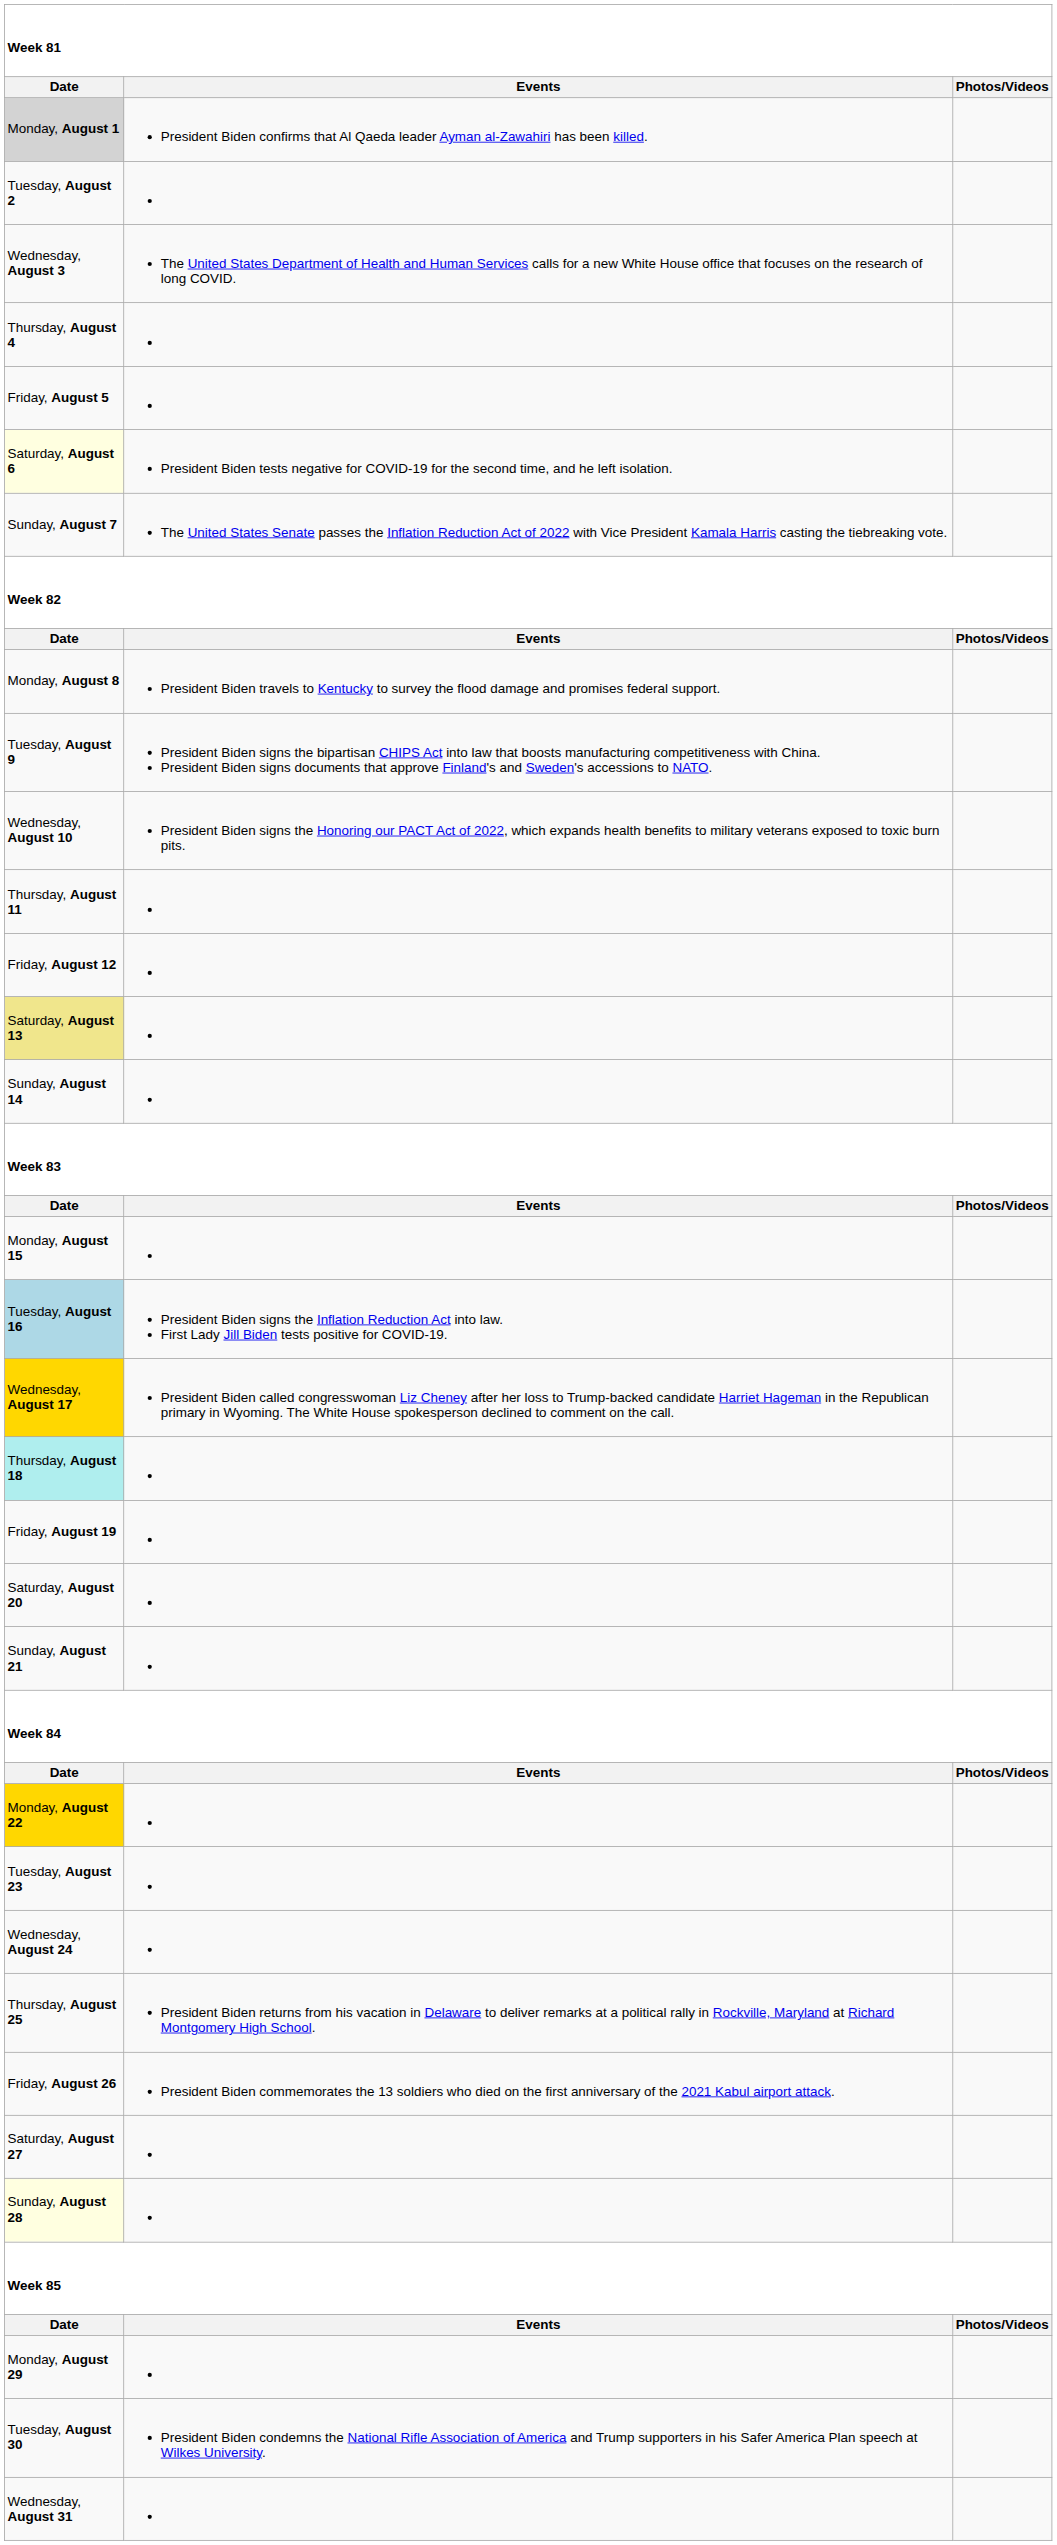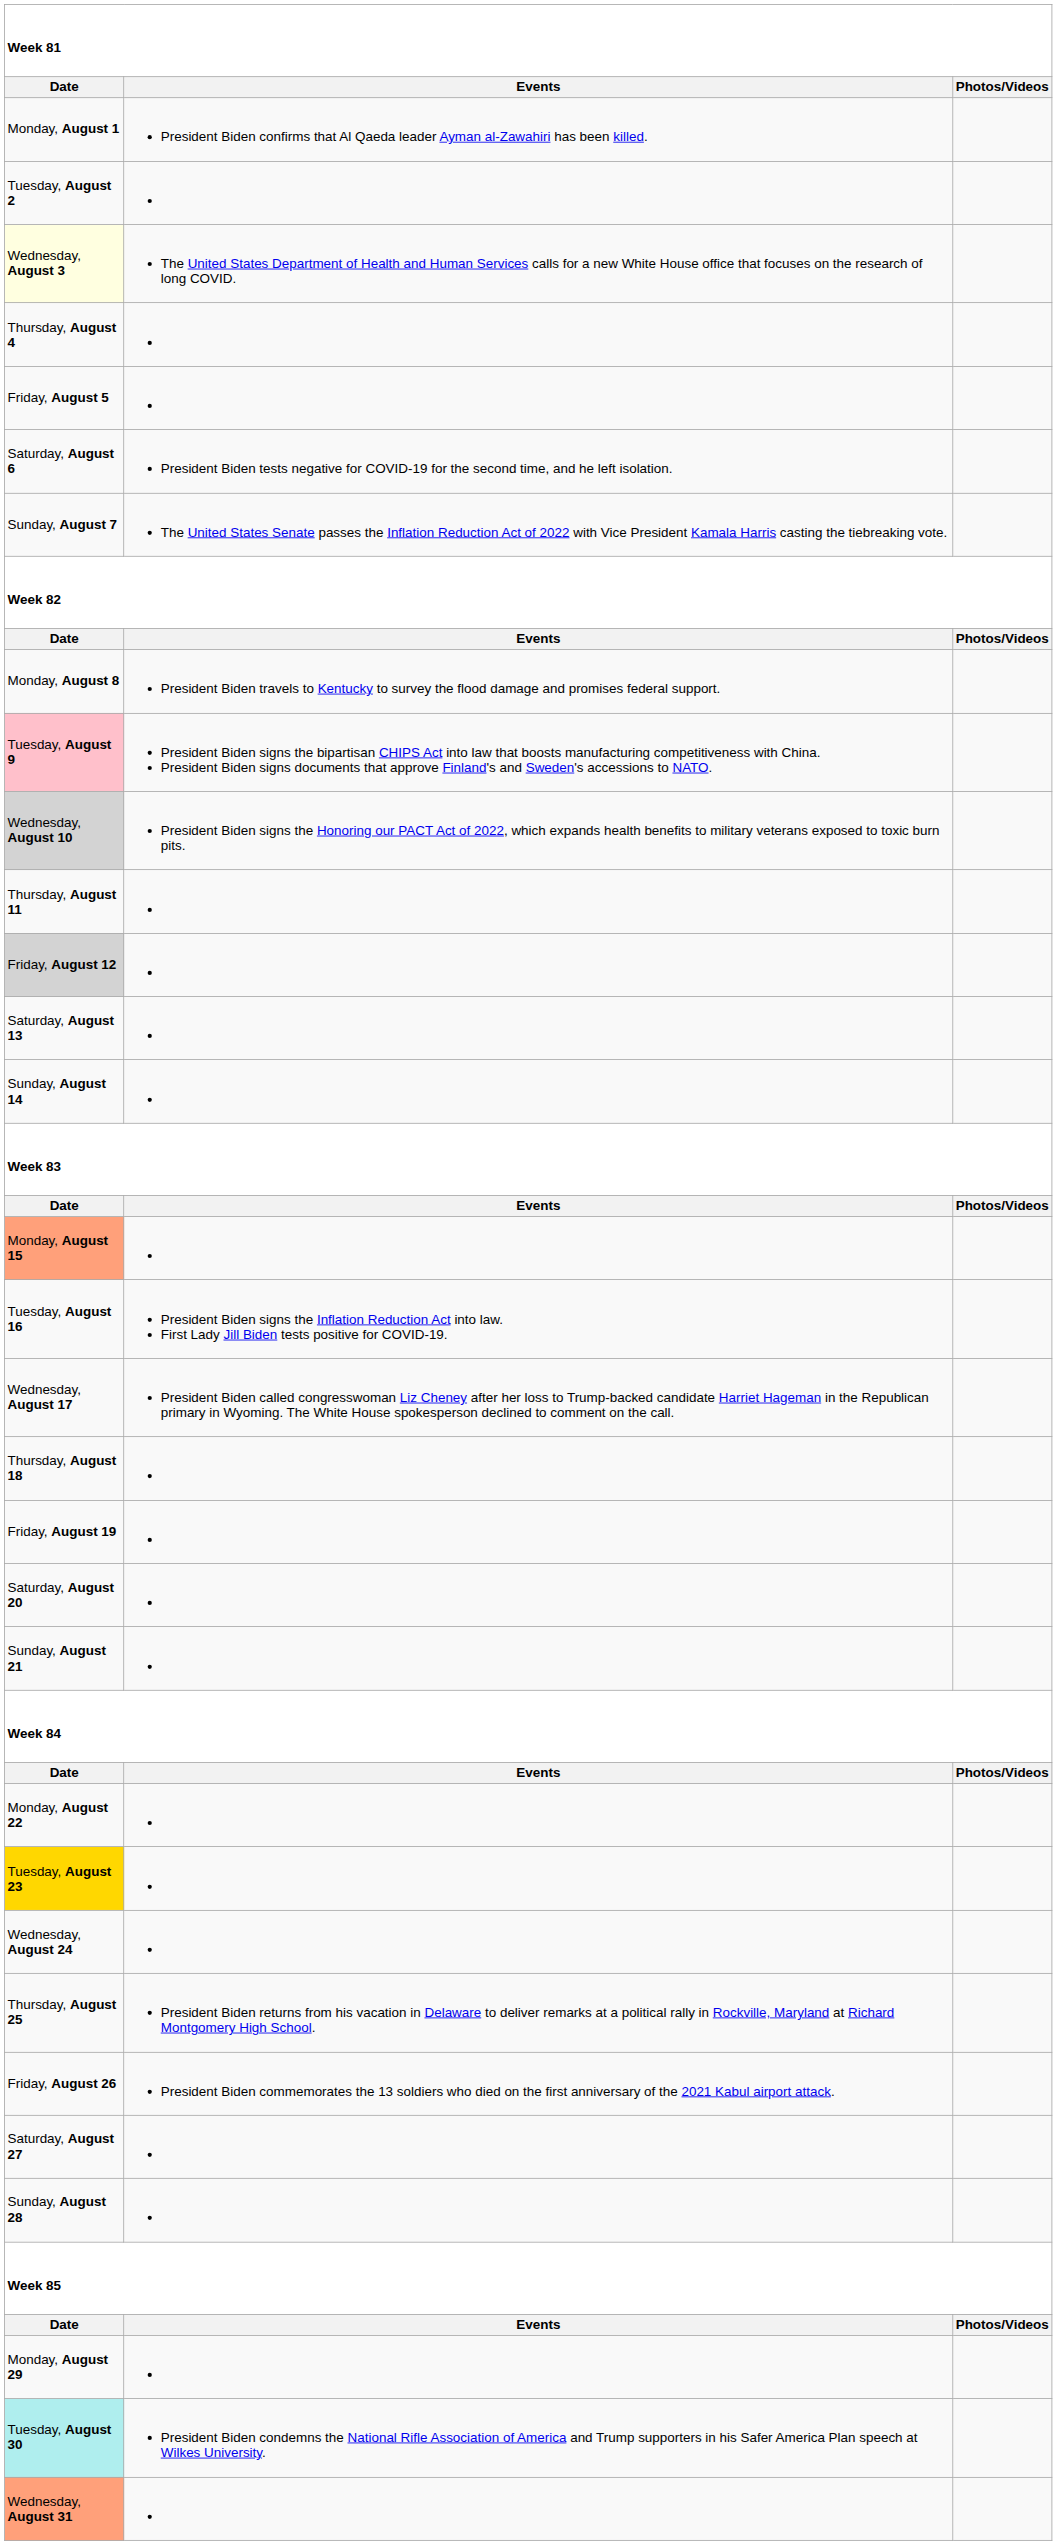(63, 129) lightgrey background -> (63, 129) no background
(44, 263) no background -> (44, 263) lightyellow background
(61, 461) lightyellow background -> (61, 461) no background
(59, 752) no background -> (59, 752) pink background
(44, 830) no background -> (44, 830) lightgrey background
(62, 964) no background -> (62, 964) lightgrey background
(61, 1028) khaki background -> (61, 1028) no background
(58, 1248) no background -> (58, 1248) lightsalmon background
(59, 1319) lightblue background -> (59, 1319) no background
(44, 1397) gold background -> (44, 1397) no background
(62, 1468) paleturquoise background -> (62, 1468) no background
(58, 1815) gold background -> (58, 1815) no background
(59, 1878) no background -> (59, 1878) gold background
(57, 2210) lightyellow background -> (57, 2210) no background
(59, 2437) no background -> (59, 2437) paleturquoise background
(44, 2508) no background -> (44, 2508) lightsalmon background
